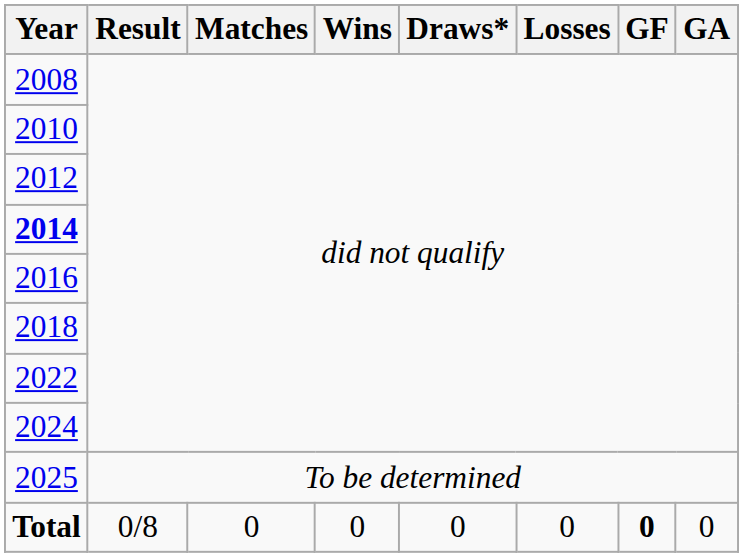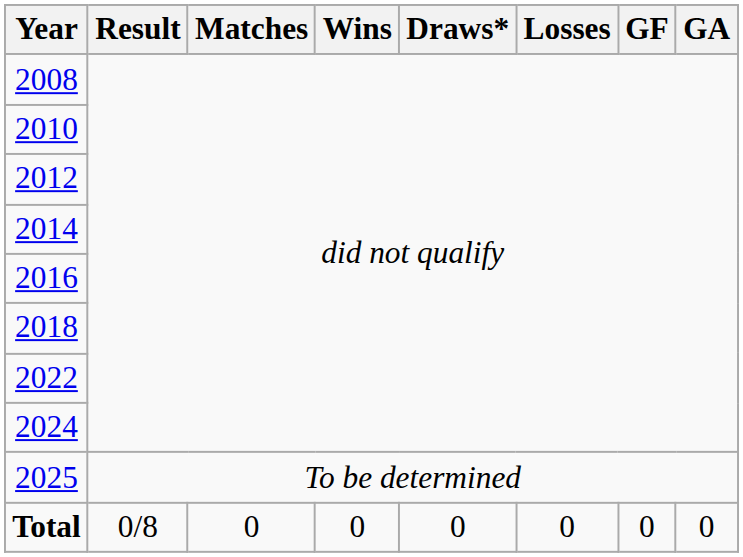(46, 228) bold -> (46, 228) normal
(647, 526) bold -> (647, 526) normal
